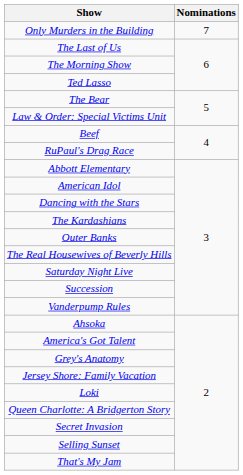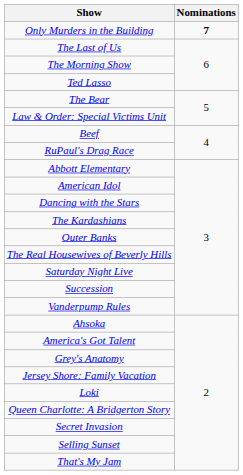(206, 30) normal -> (206, 30) bold
